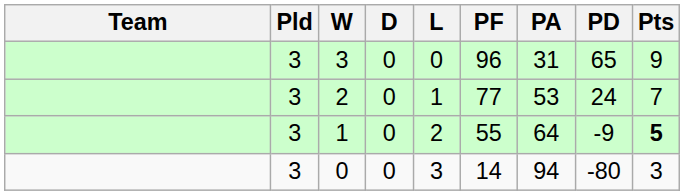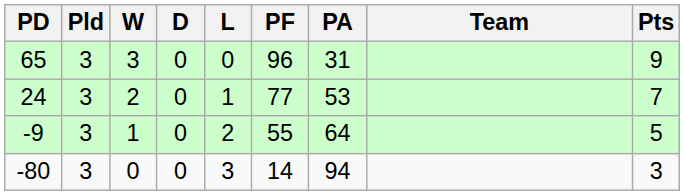columns swapped: (138, 23) <-> (604, 23)
(656, 134) bold -> (656, 134) normal
